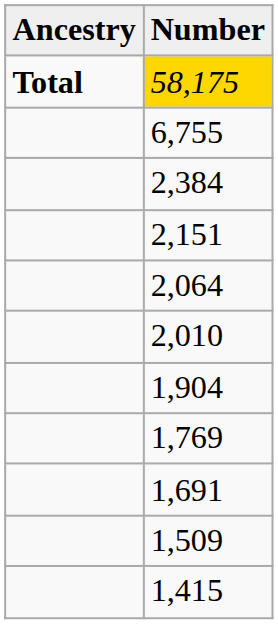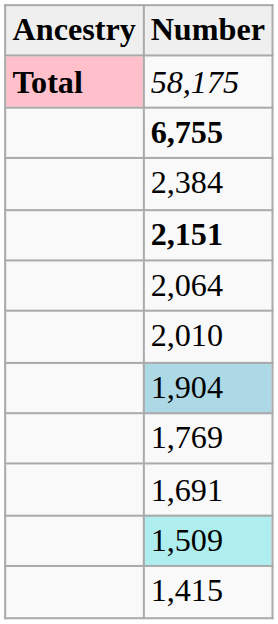(48, 81) no background -> (48, 81) pink background
(195, 81) gold background -> (195, 81) no background
(187, 132) normal -> (187, 132) bold
(187, 234) normal -> (187, 234) bold
(187, 387) no background -> (187, 387) lightblue background
(187, 540) no background -> (187, 540) paleturquoise background
